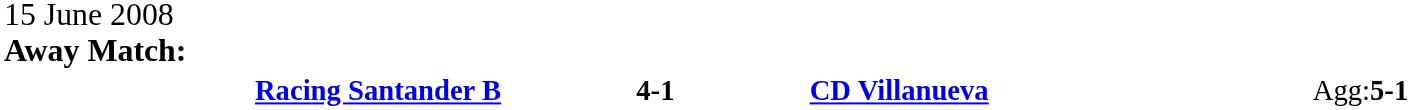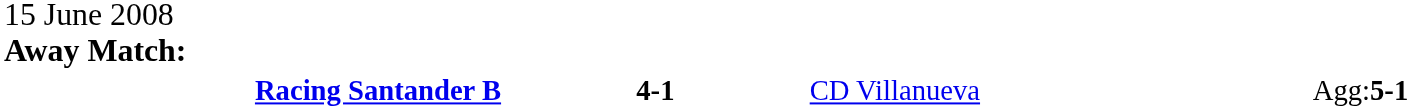(899, 90) bold -> (895, 90) normal
